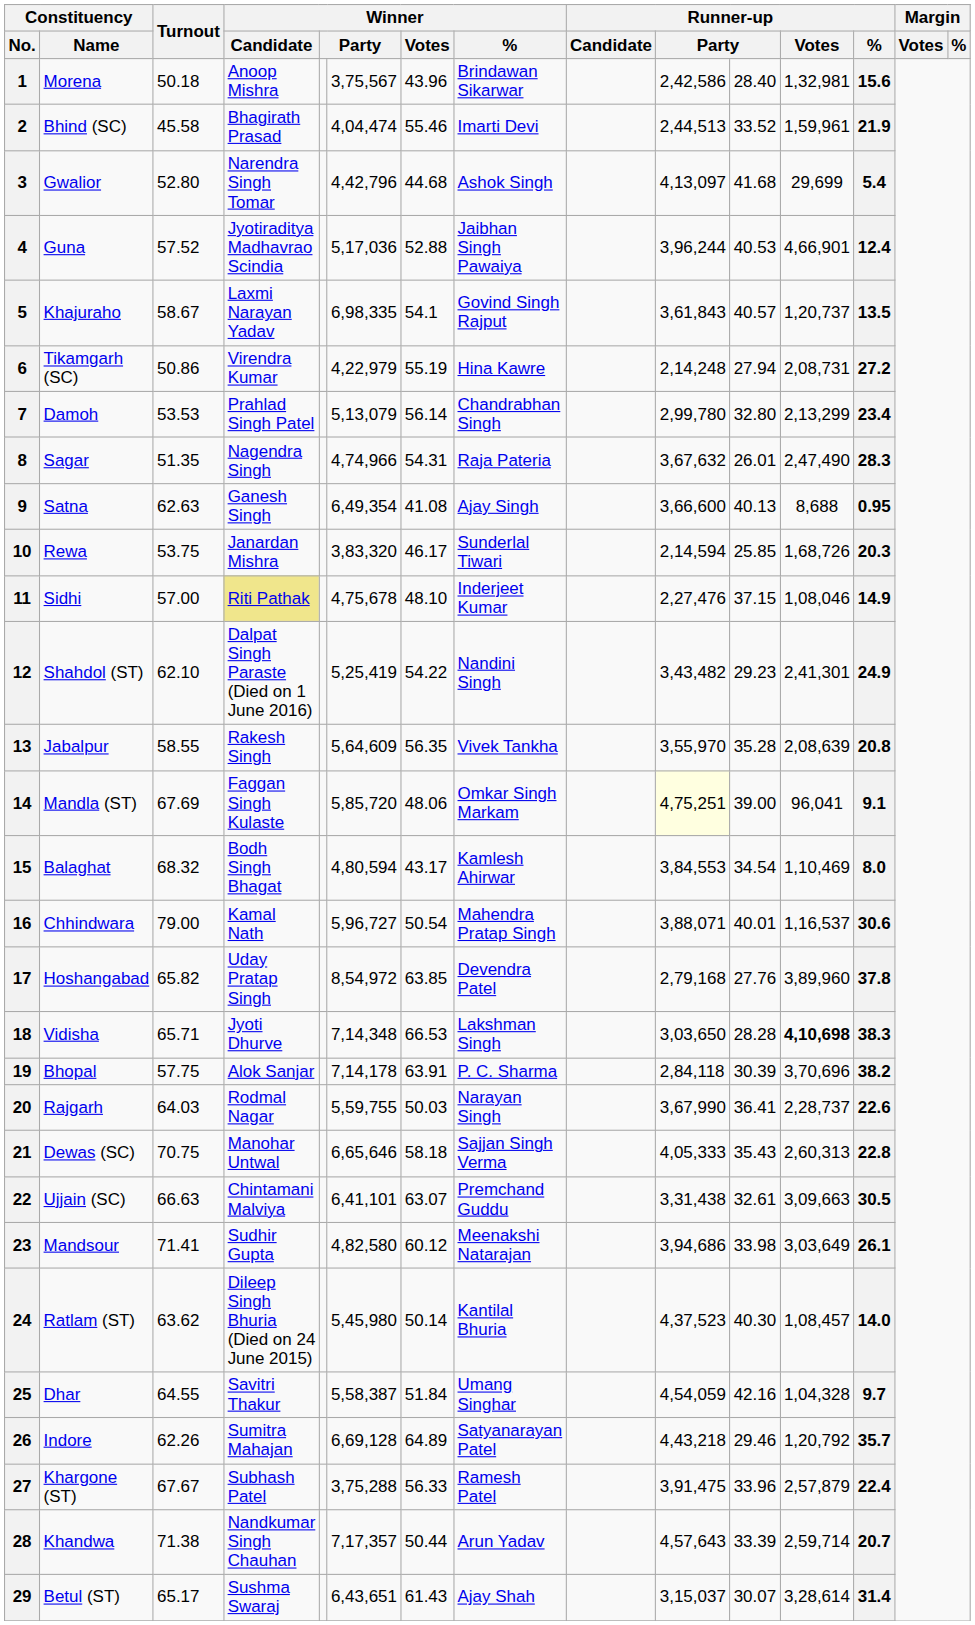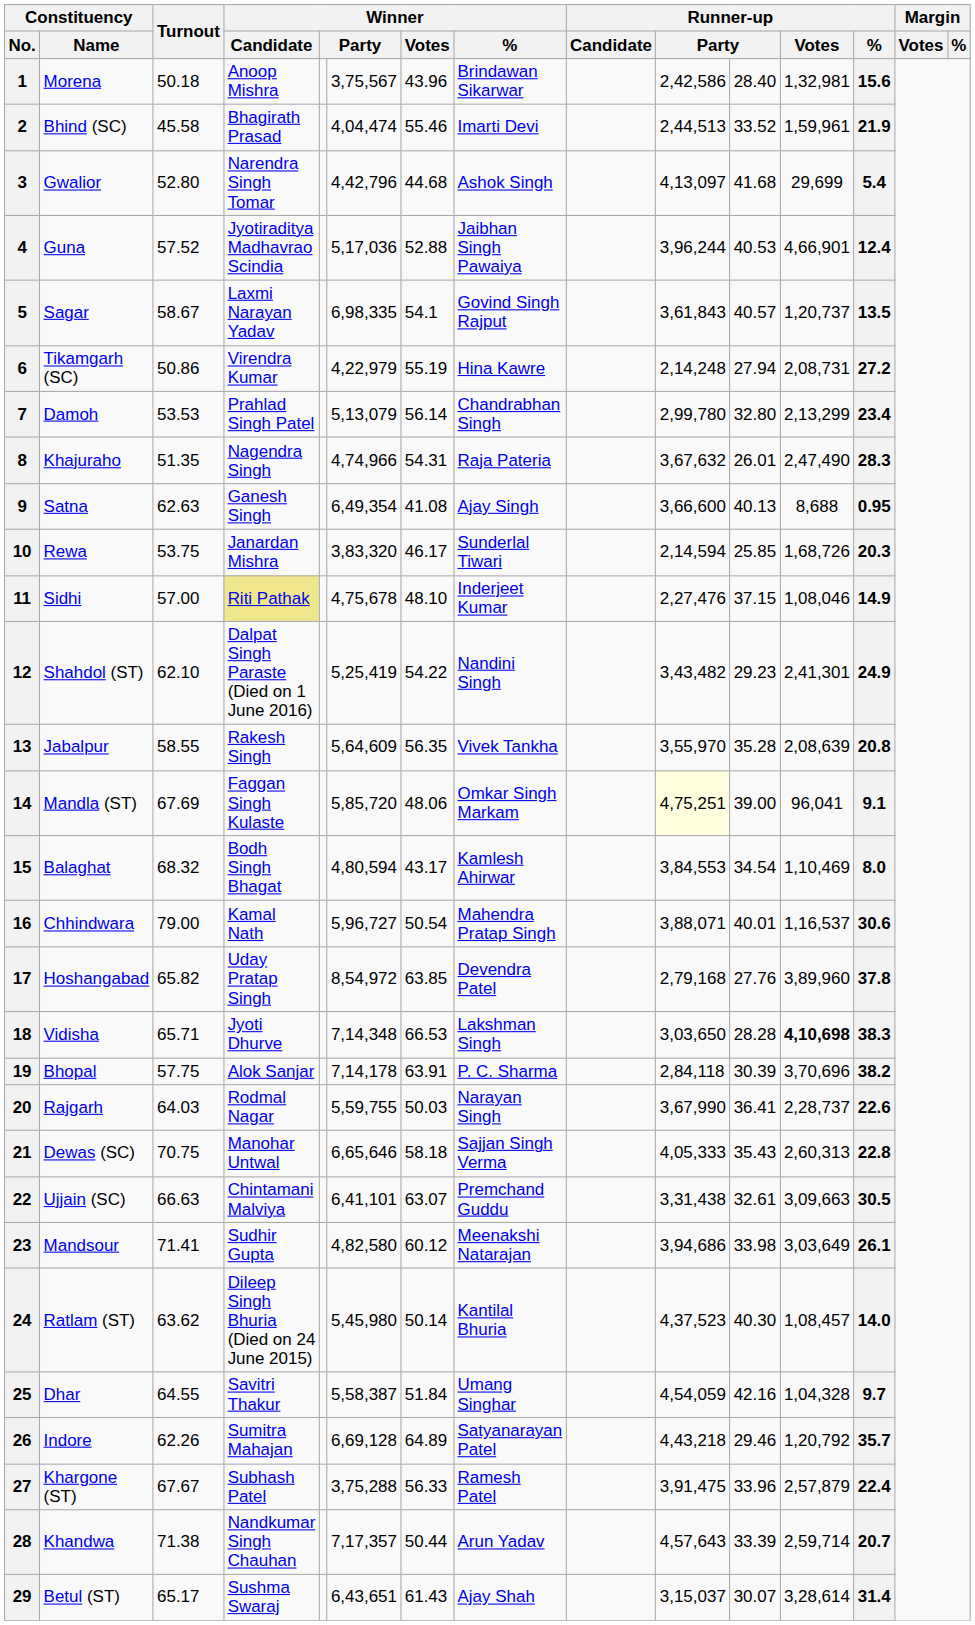(82, 312) Khajuraho -> (66, 312) Sagar
(66, 460) Sagar -> (82, 460) Khajuraho
